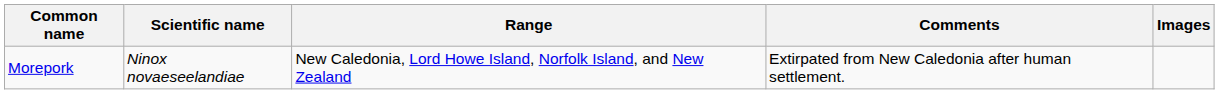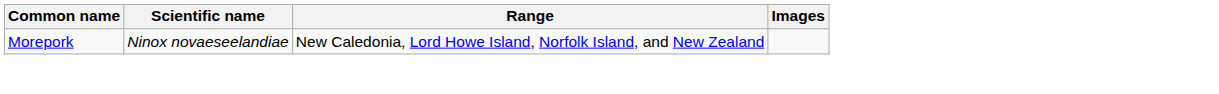- column: (959, 25)
